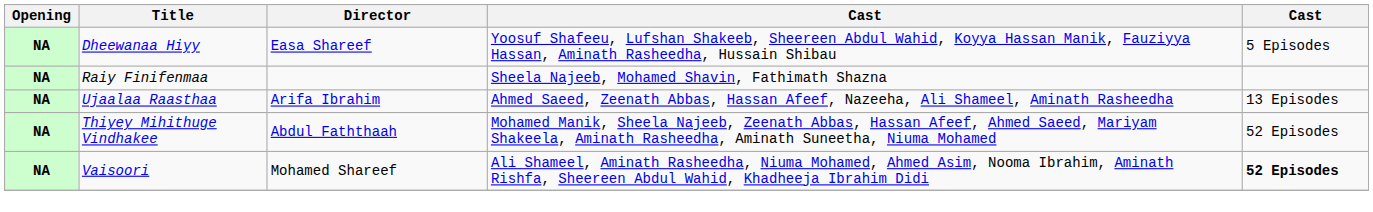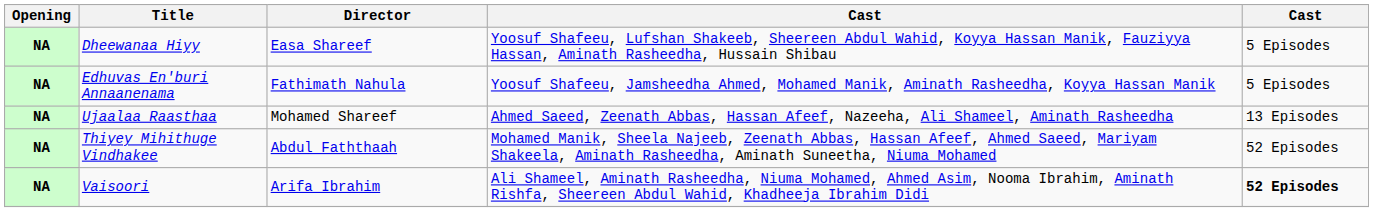+ row: (145, 86)
- row: (145, 78)
(325, 101) Arifa Ibrahim -> (334, 117) Mohamed Shareef
(334, 171) Mohamed Shareef -> (325, 187) Arifa Ibrahim
